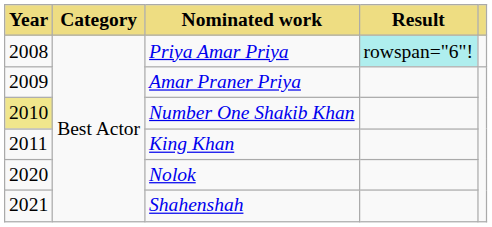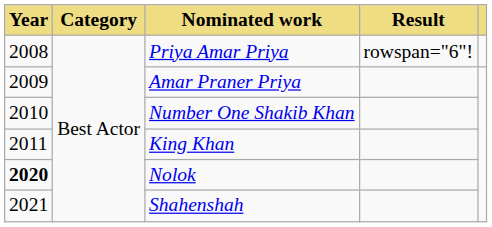(418, 50) paleturquoise background -> (418, 50) no background
(29, 112) khaki background -> (29, 112) no background
(29, 174) normal -> (29, 174) bold
